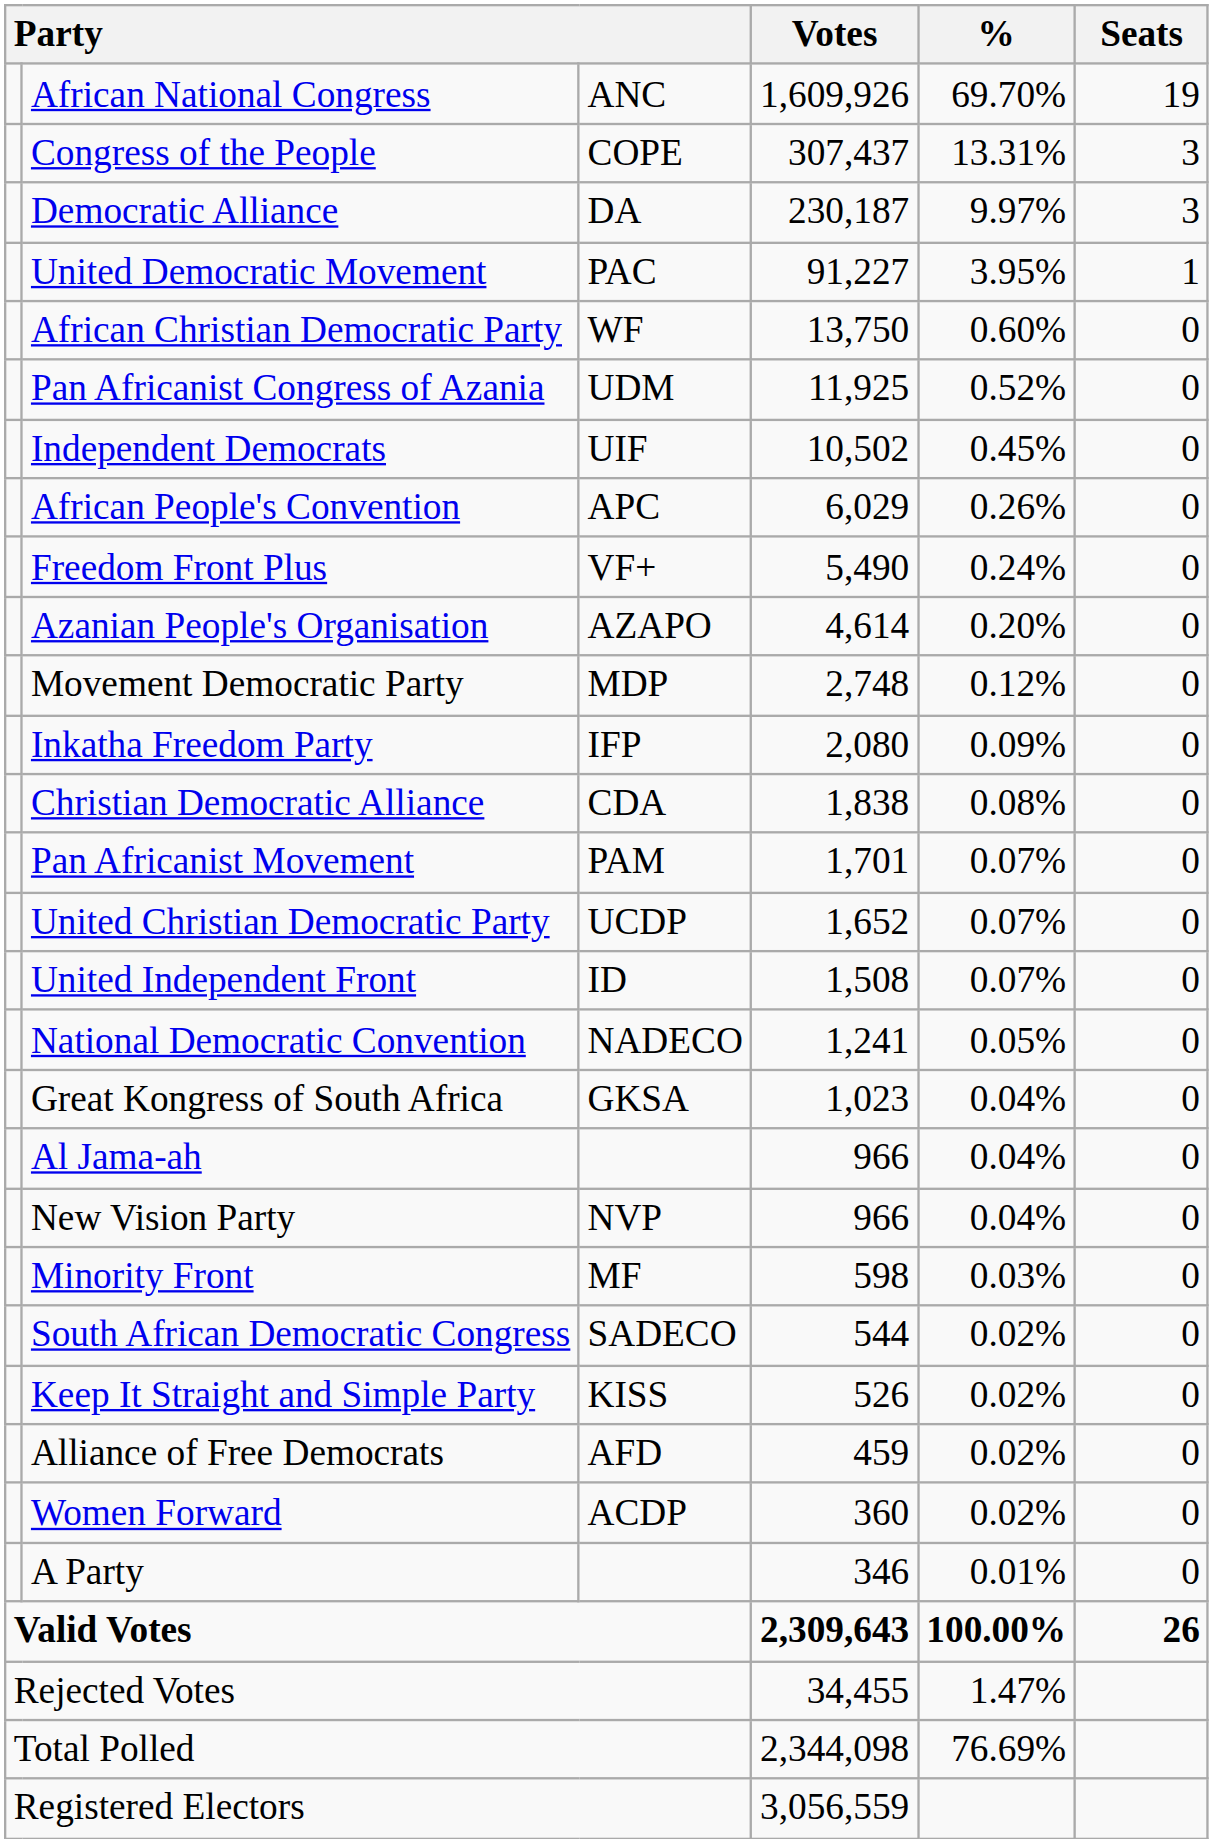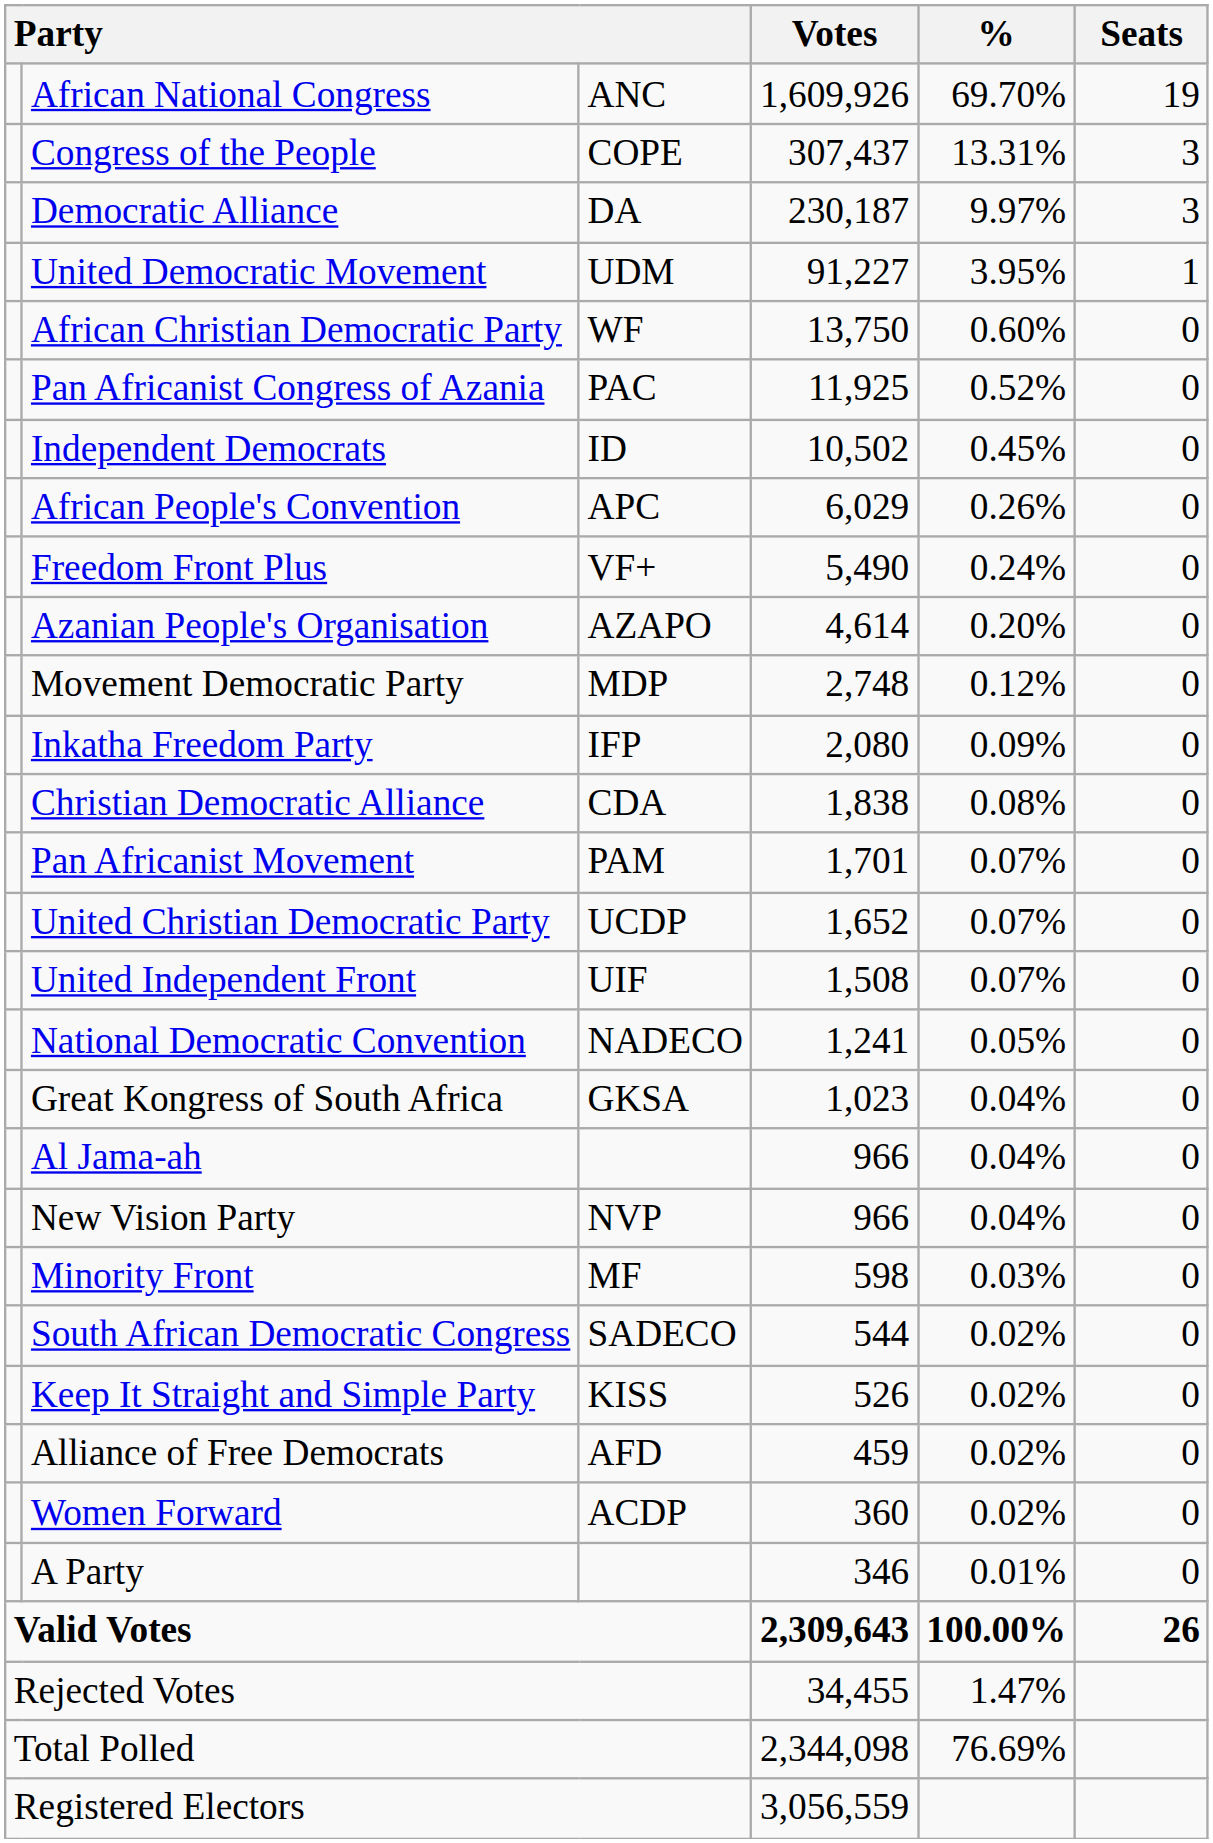(622, 270) PAC -> (631, 270) UDM
(631, 388) UDM -> (622, 388) PAC
(618, 447) UIF -> (607, 447) ID
(607, 980) ID -> (618, 980) UIF
